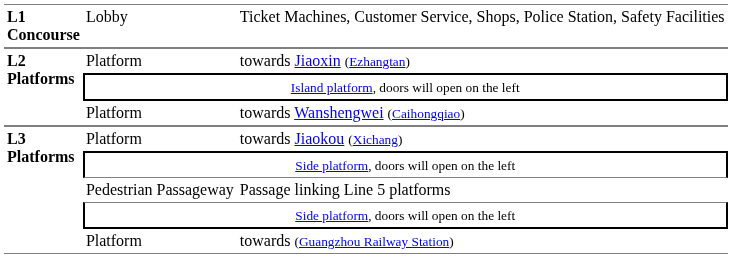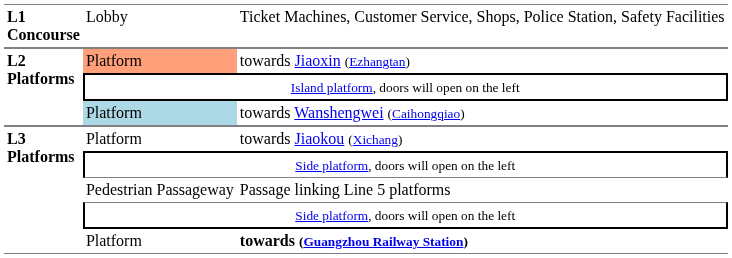(114, 60) no background -> (114, 60) lightsalmon background
(114, 112) no background -> (114, 112) lightblue background
(347, 240) normal -> (354, 240) bold
